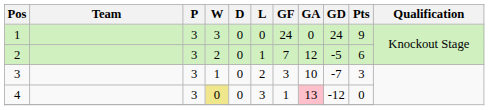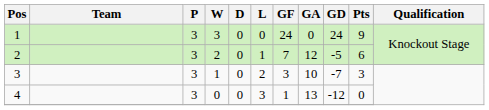(217, 94) khaki background -> (217, 94) no background
(311, 94) pink background -> (311, 94) no background
